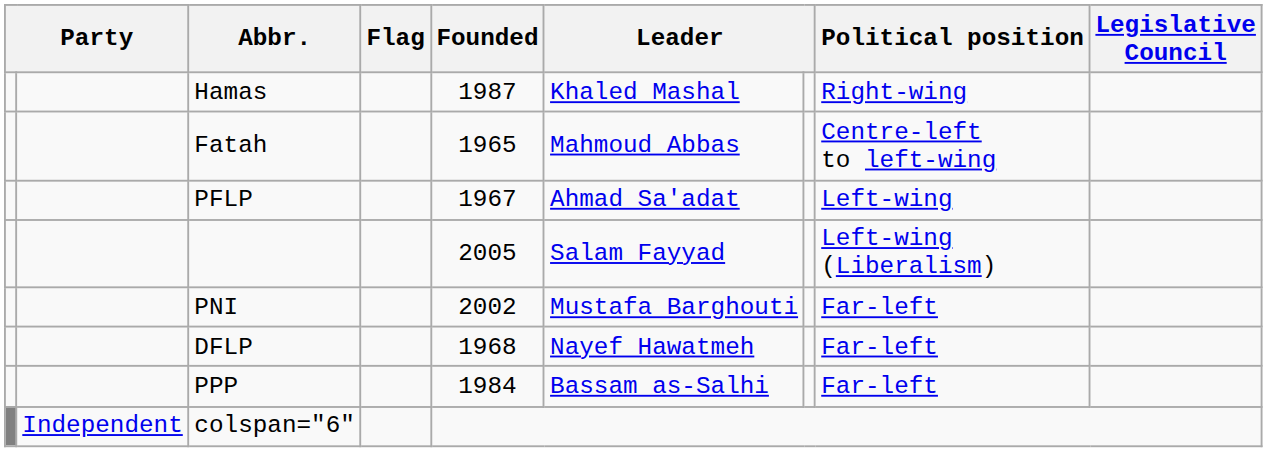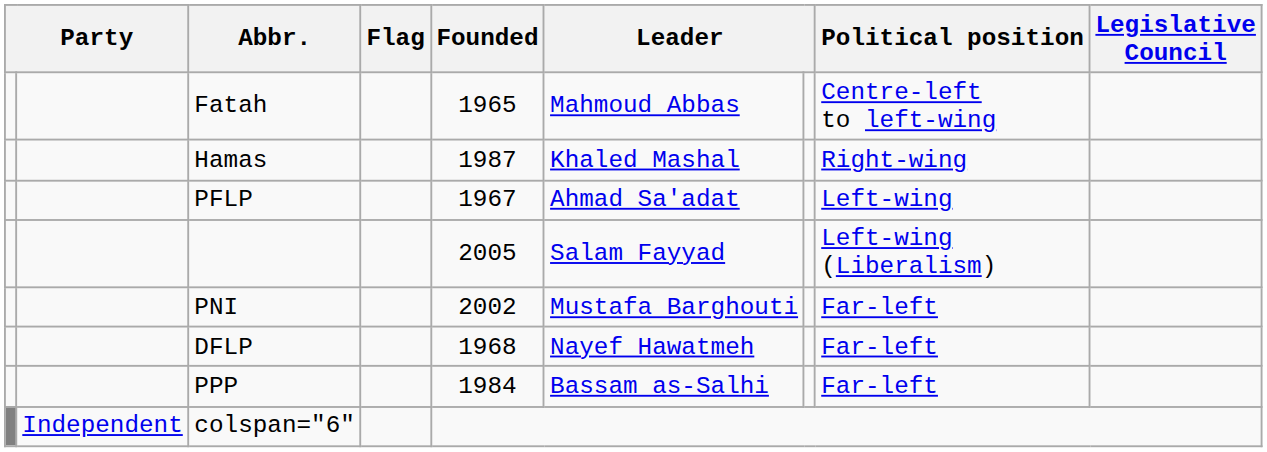rows swapped: (231, 92) <-> (231, 146)
